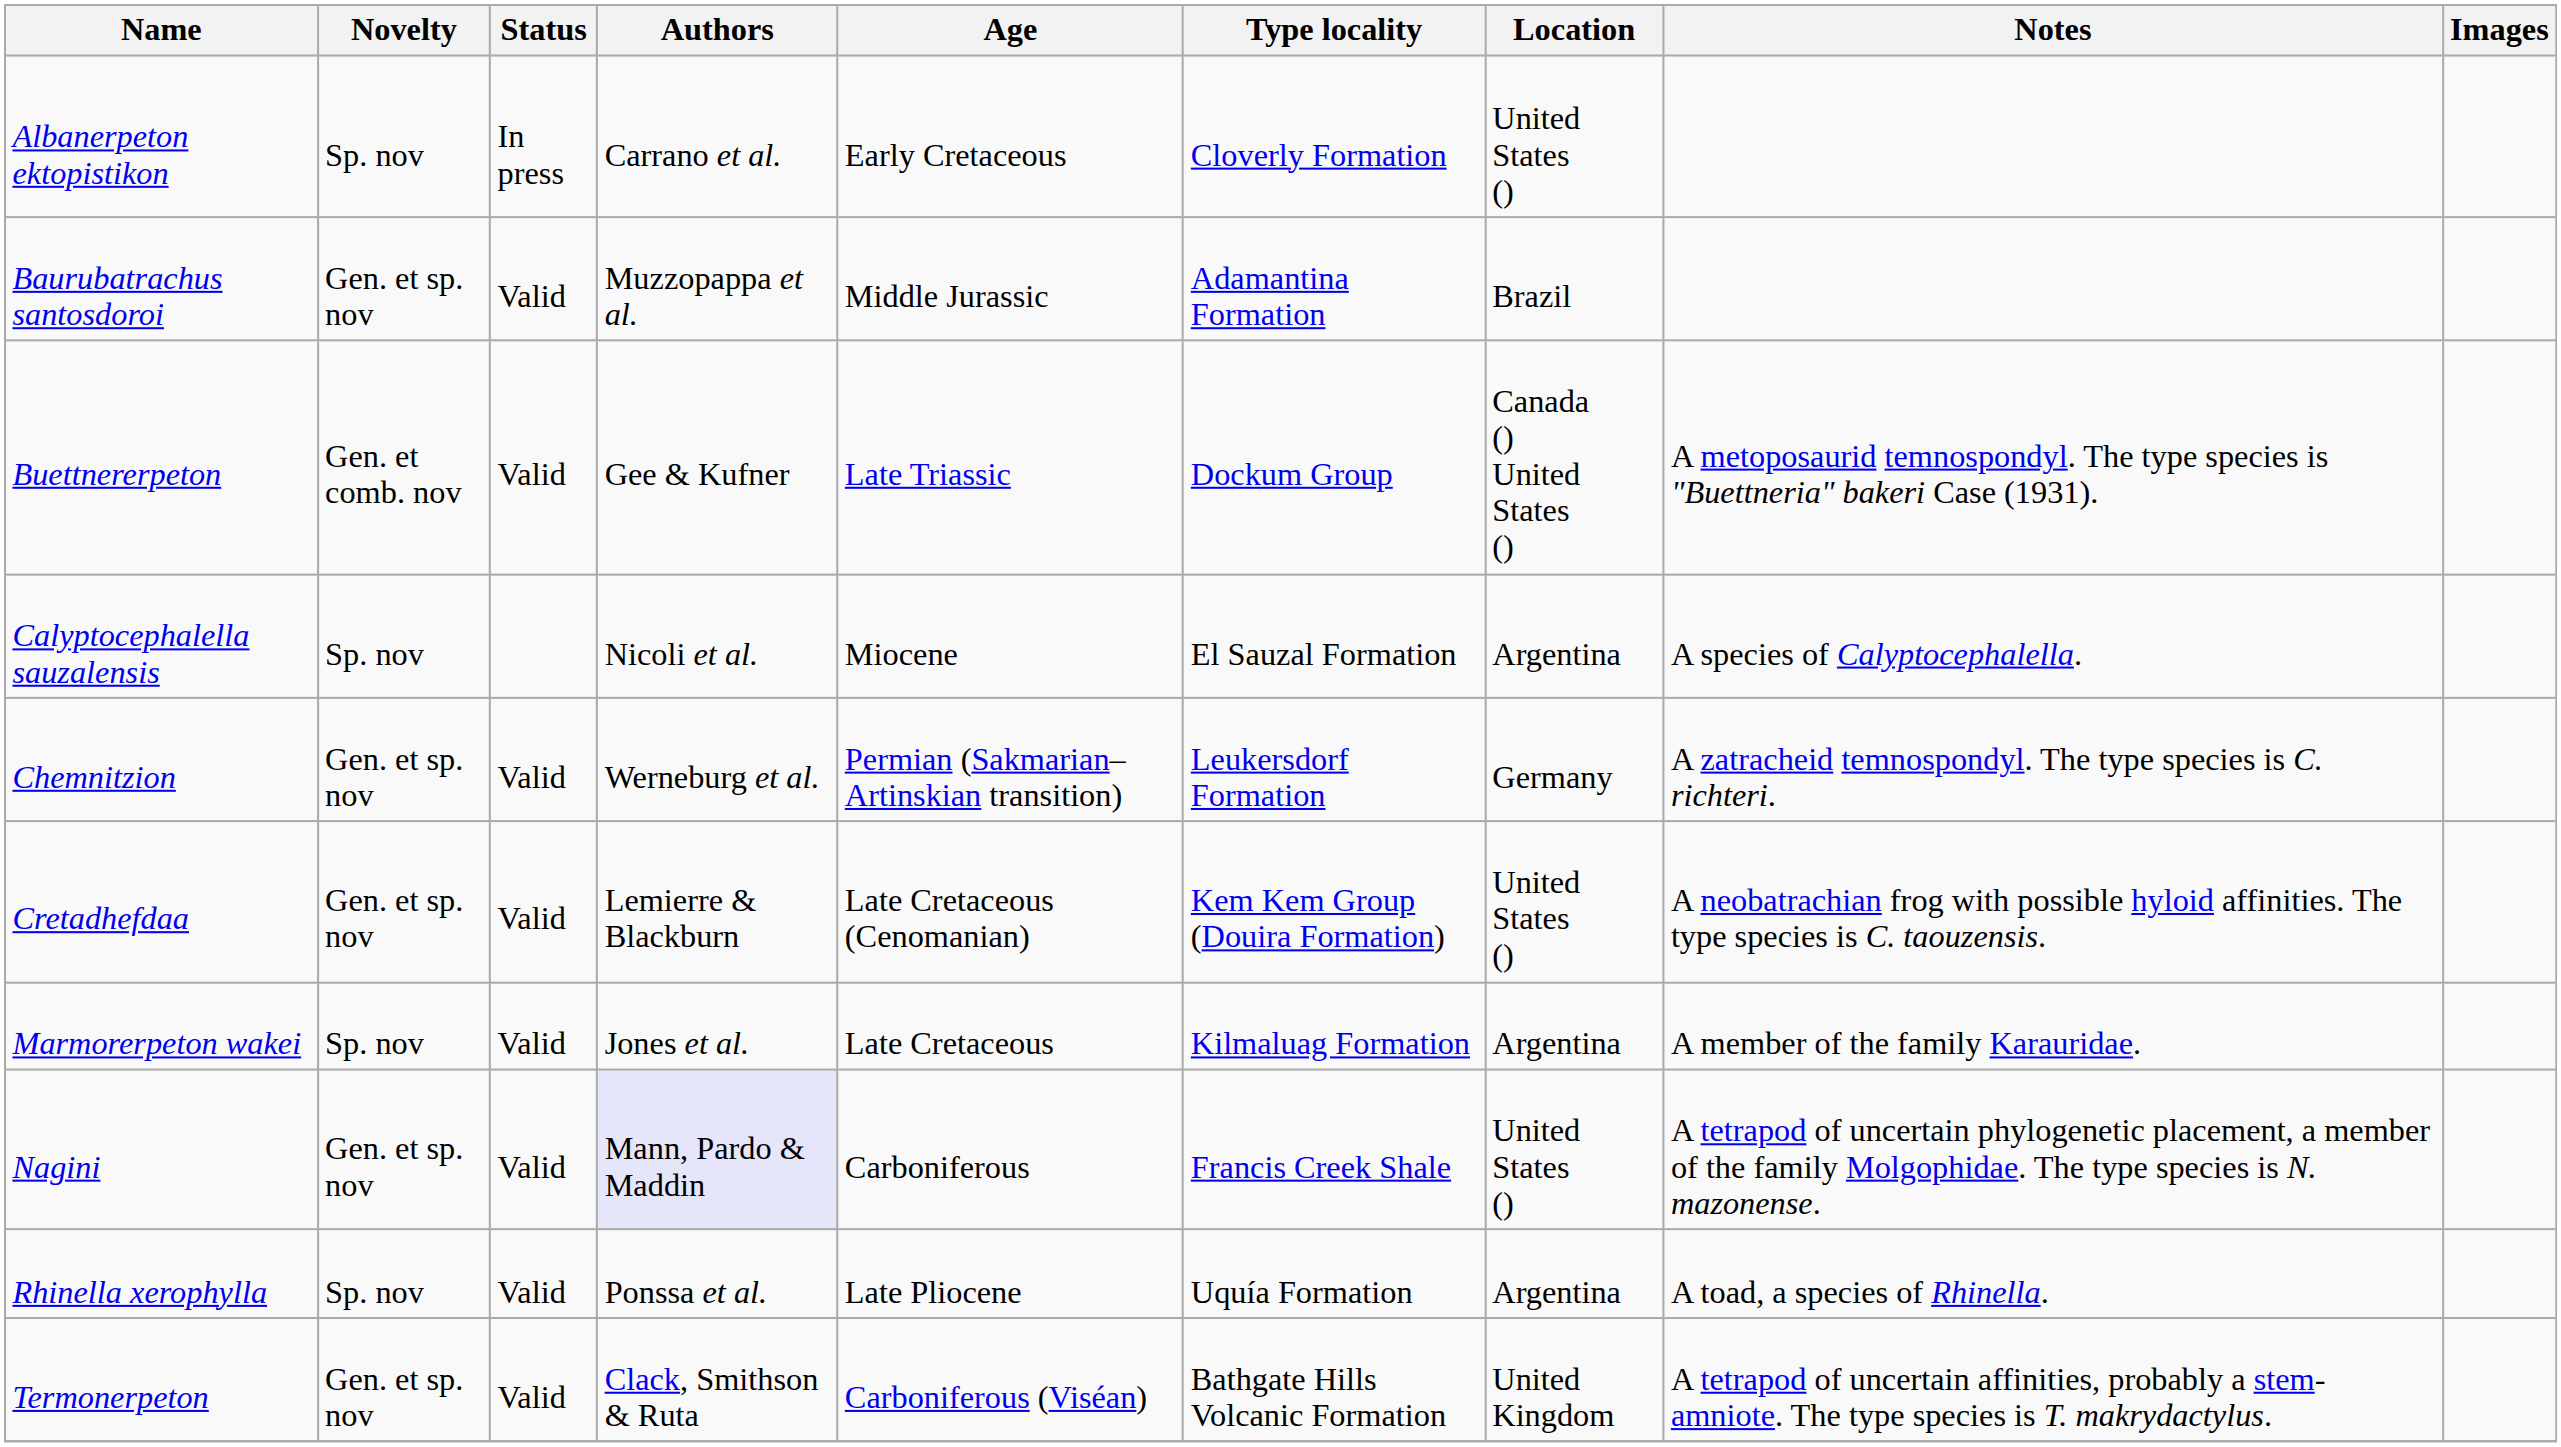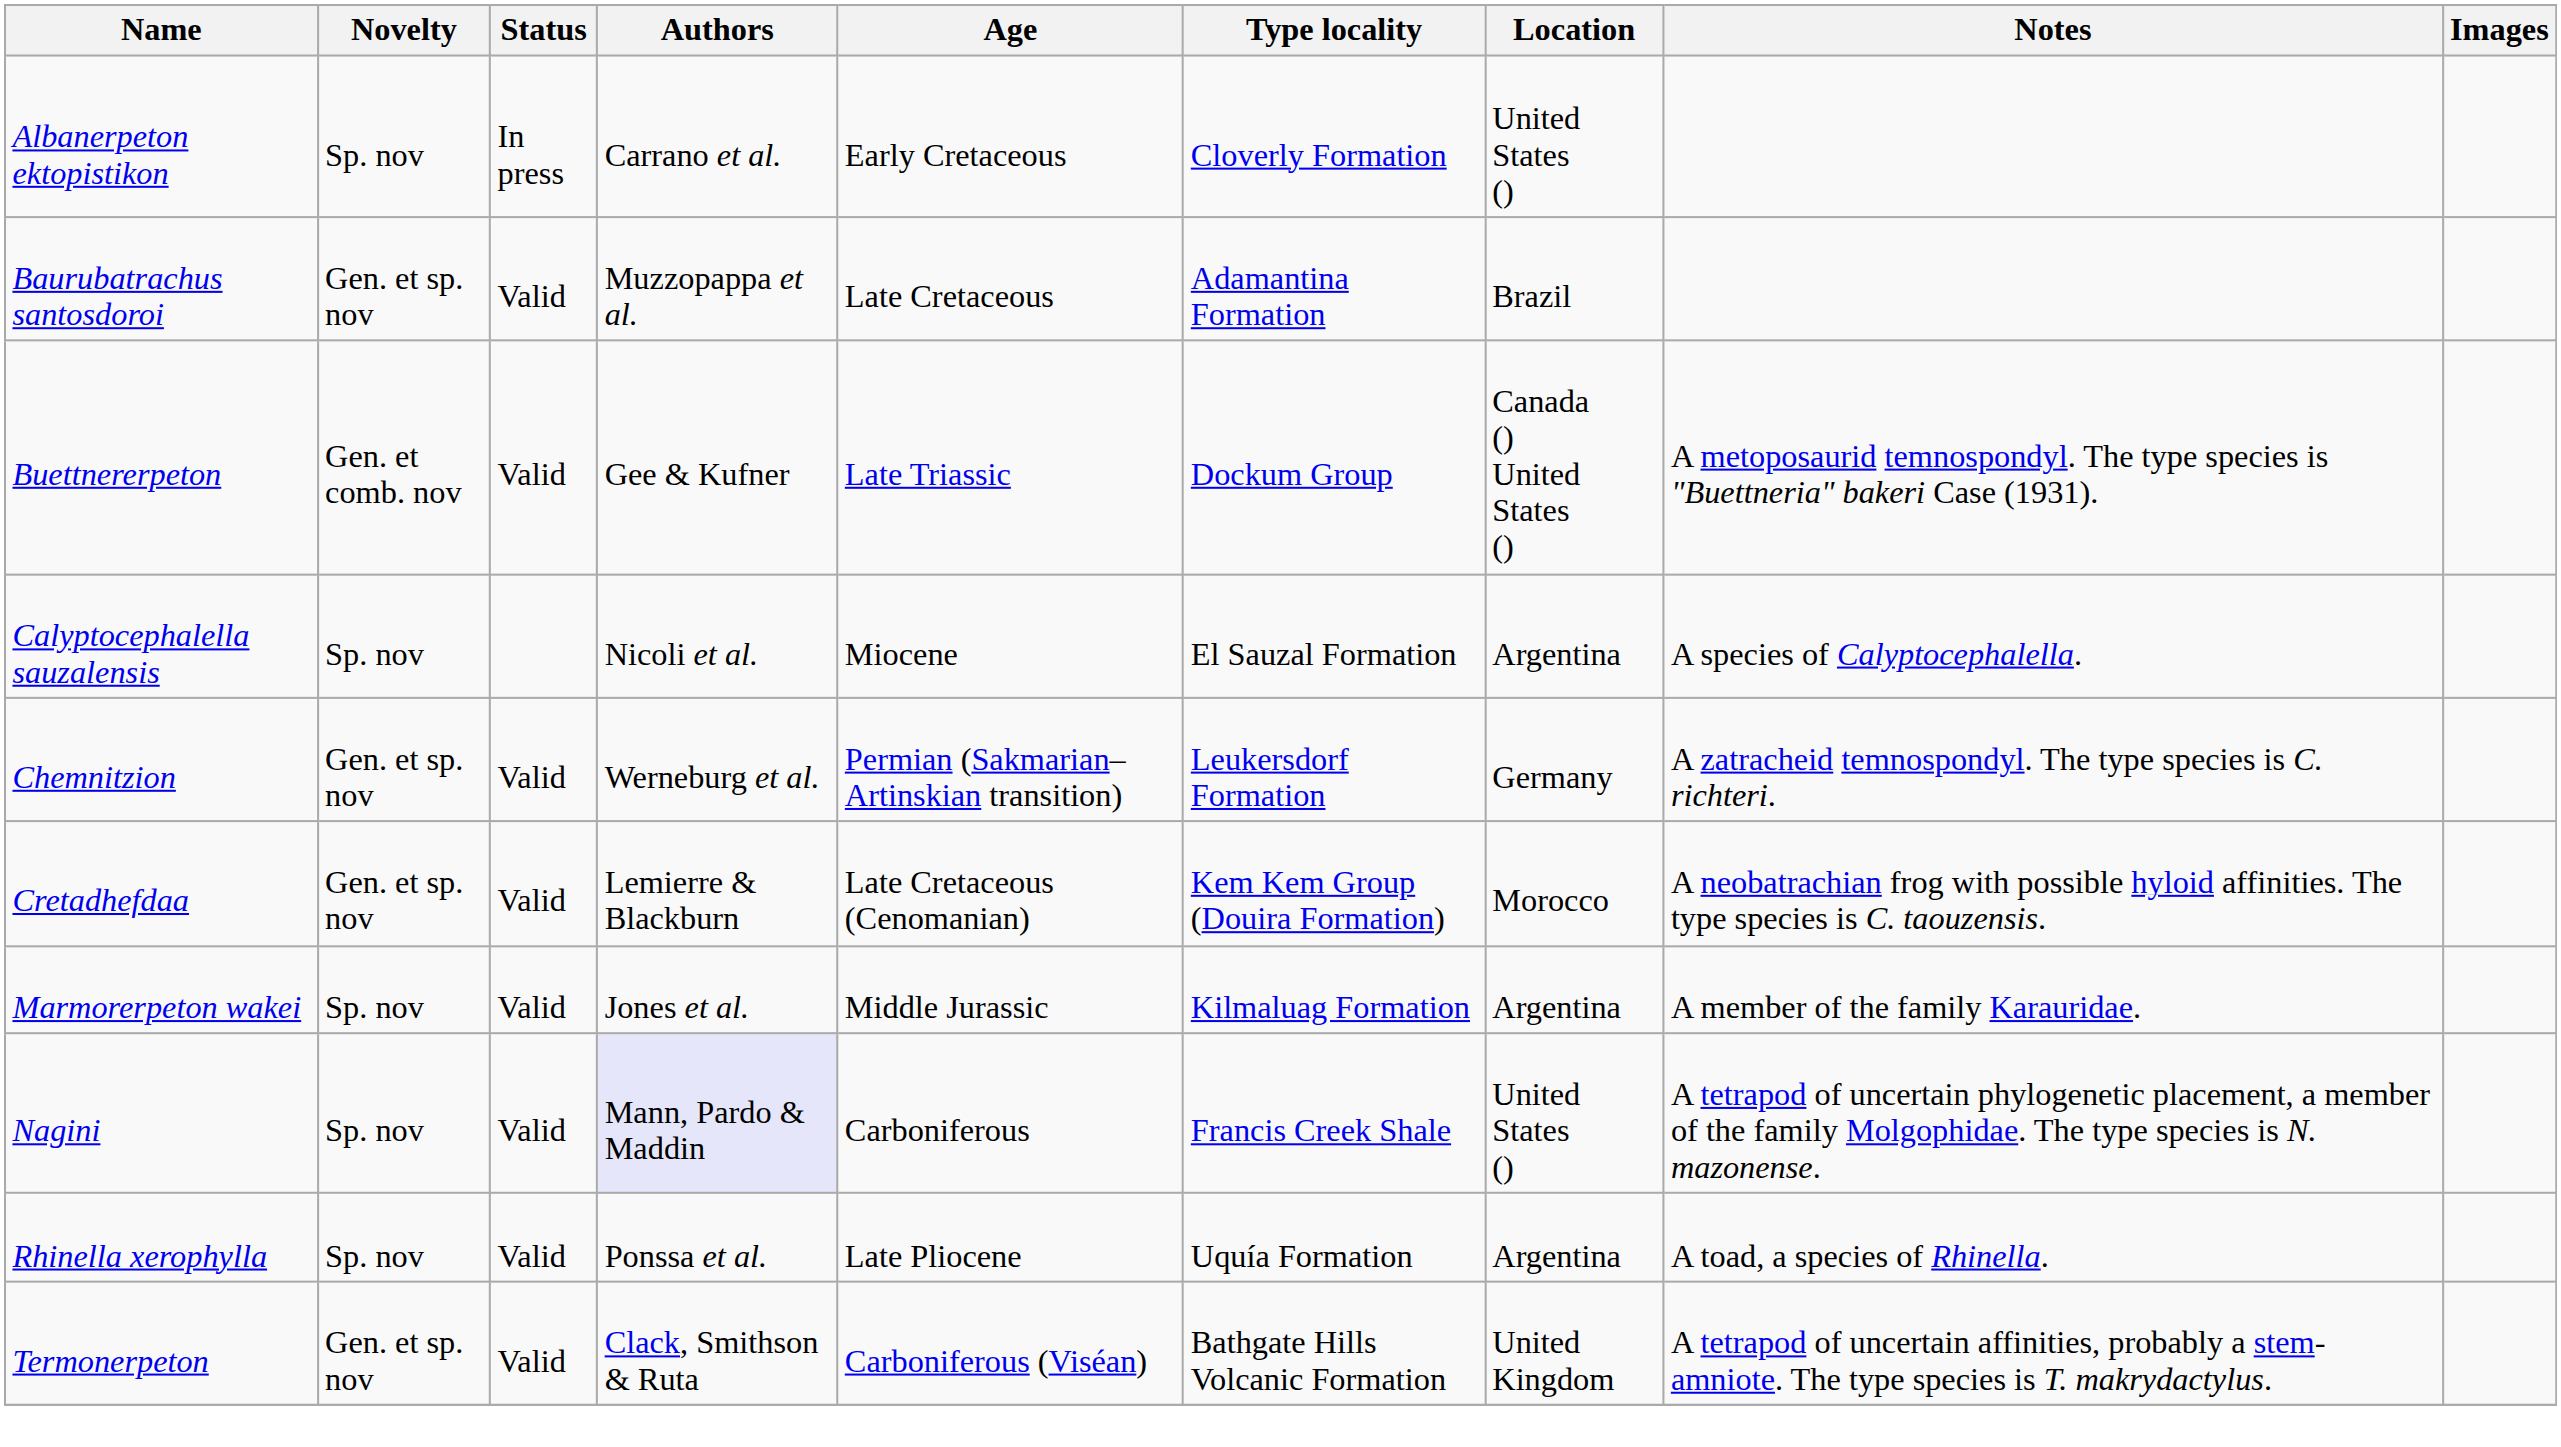(947, 296) Middle Jurassic -> (949, 296) Late Cretaceous
(1536, 919) United States () -> (1551, 901) Morocco
(949, 1043) Late Cretaceous -> (947, 1007) Middle Jurassic
(394, 1167) Gen. et sp. nov -> (375, 1131) Sp. nov
